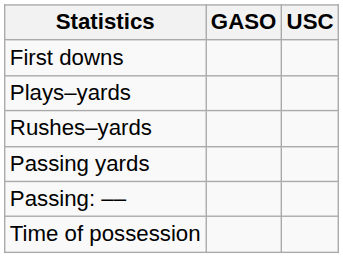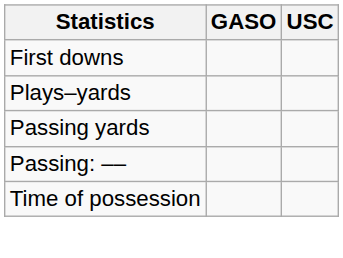- row: (81, 128)
